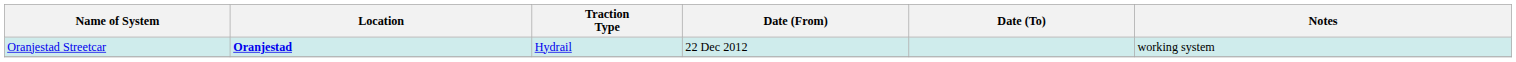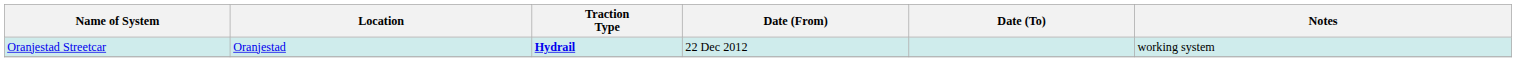(263, 47) bold -> (260, 47) normal
(553, 47) normal -> (555, 47) bold
